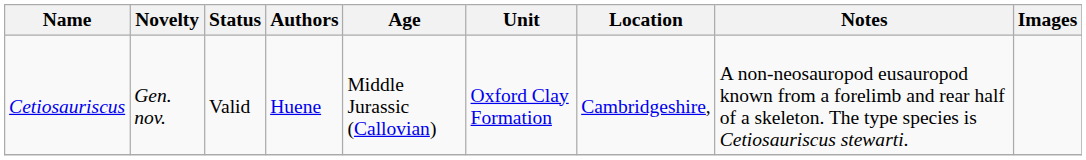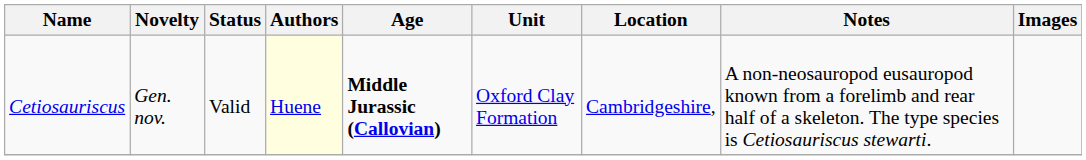(296, 105) no background -> (296, 105) lightyellow background
(392, 105) normal -> (394, 105) bold
